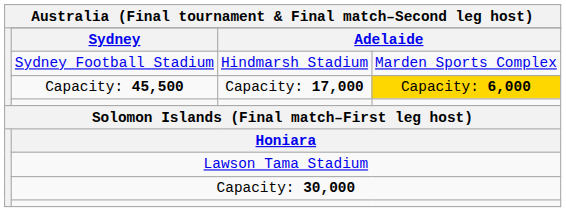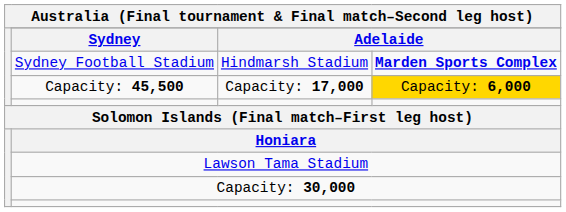(466, 63) normal -> (466, 63) bold
